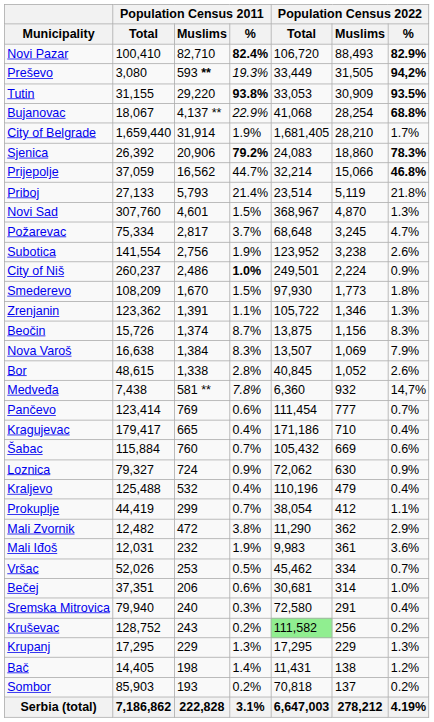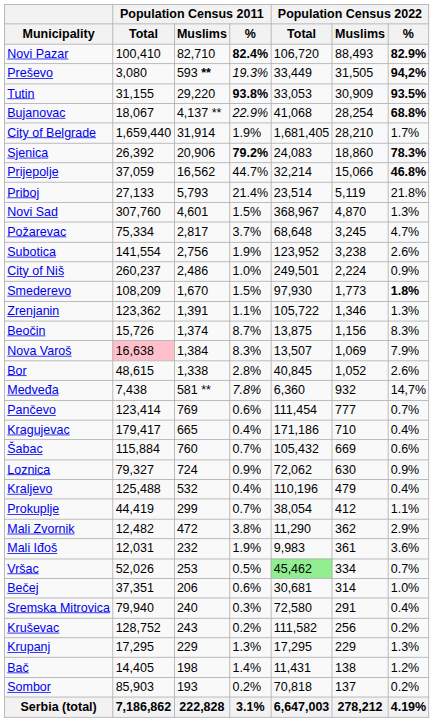(247, 271) bold -> (247, 271) normal
(405, 291) normal -> (405, 291) bold
(135, 350) no background -> (135, 350) pink background
(293, 568) no background -> (293, 568) lightgreen background
(295, 627) lightgreen background -> (295, 627) no background
